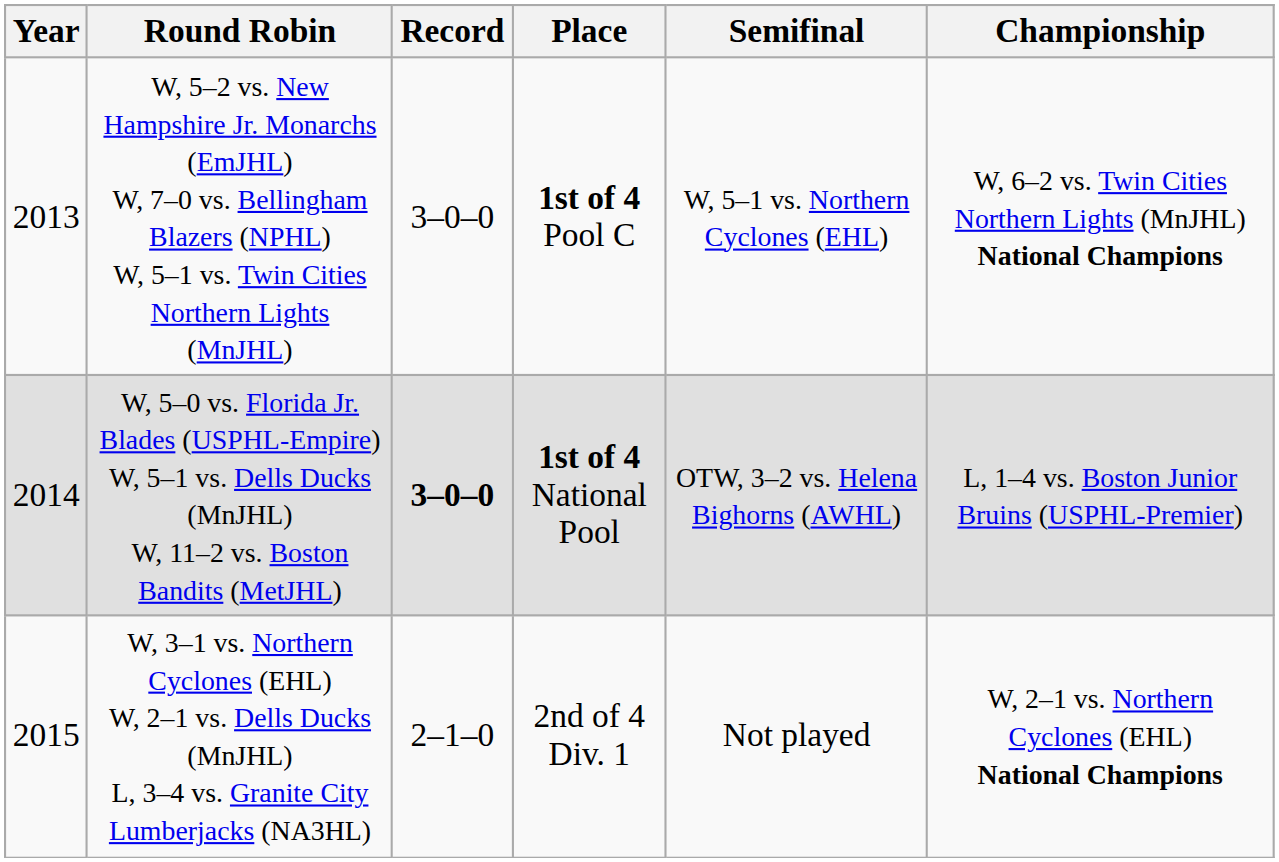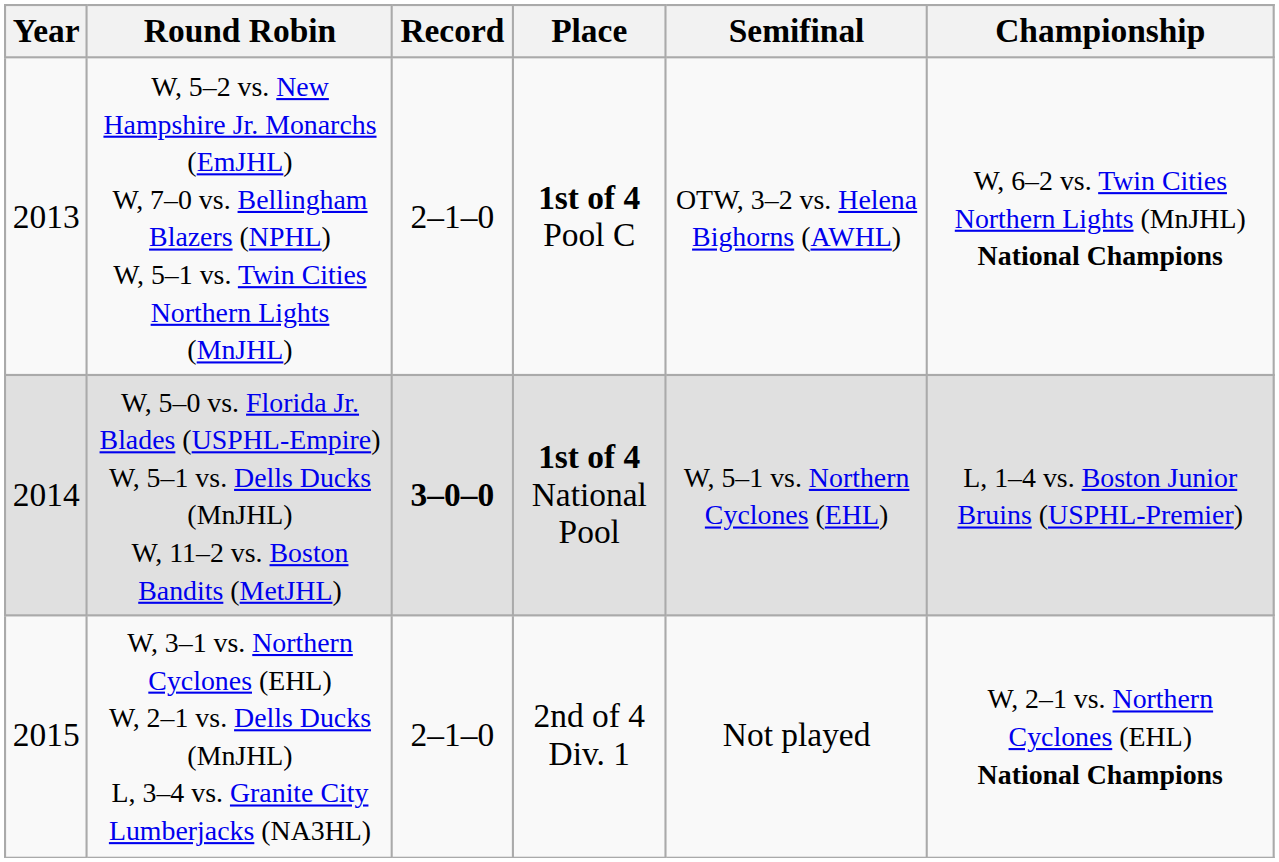(452, 215) 3–0–0 -> (452, 215) 2–1–0
(797, 217) W, 5–1 vs. Northern Cyclones (EHL) -> (797, 217) OTW, 3–2 vs. Helena Bighorns (AWHL)
(797, 496) OTW, 3–2 vs. Helena Bighorns (AWHL) -> (797, 496) W, 5–1 vs. Northern Cyclones (EHL)
